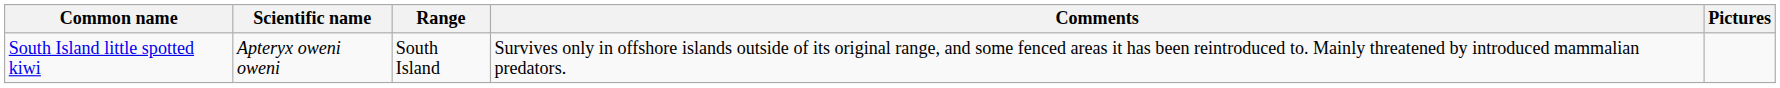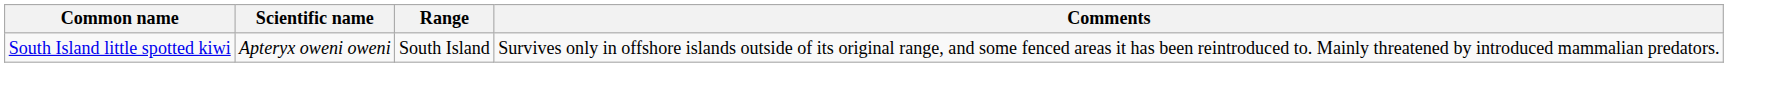- column: (1740, 18)
